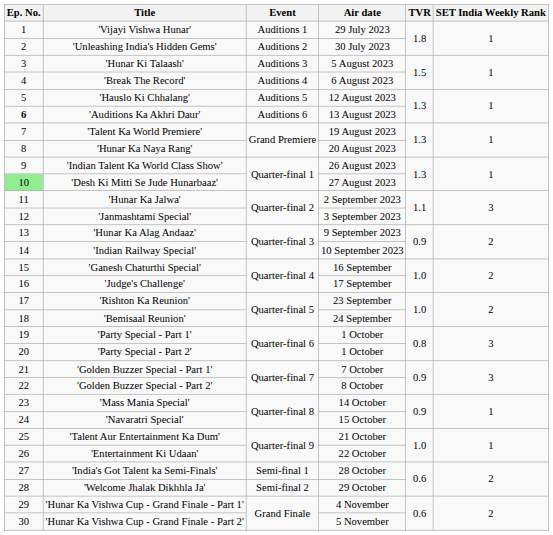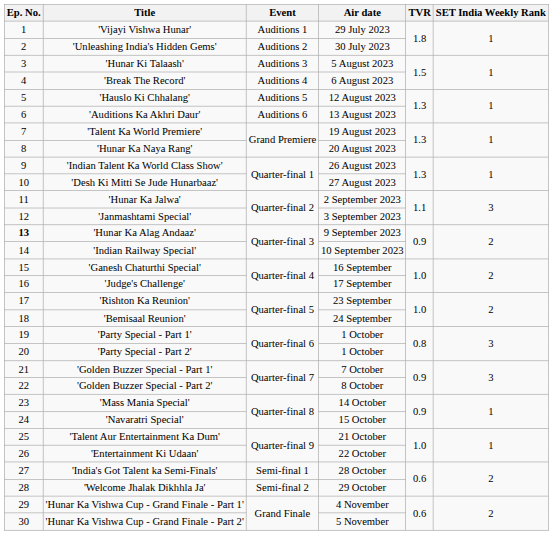(24, 114) bold -> (24, 114) normal
(24, 182) lightgreen background -> (24, 182) no background
(24, 233) normal -> (24, 233) bold
